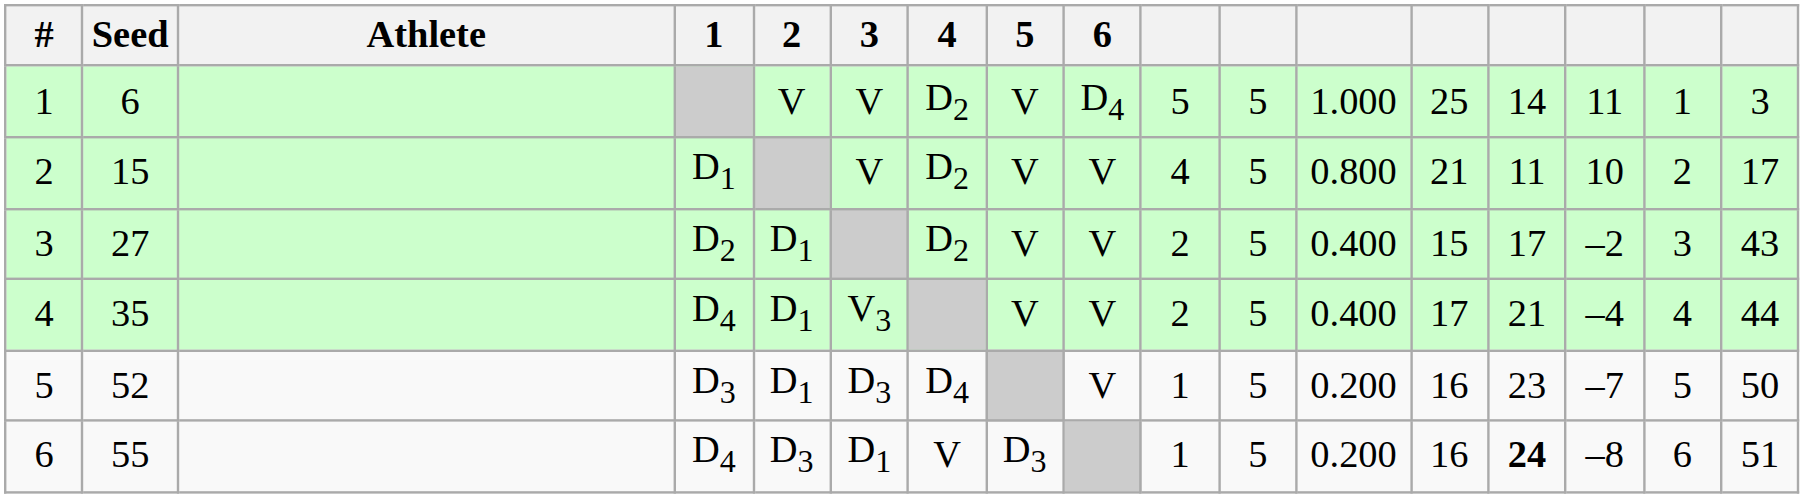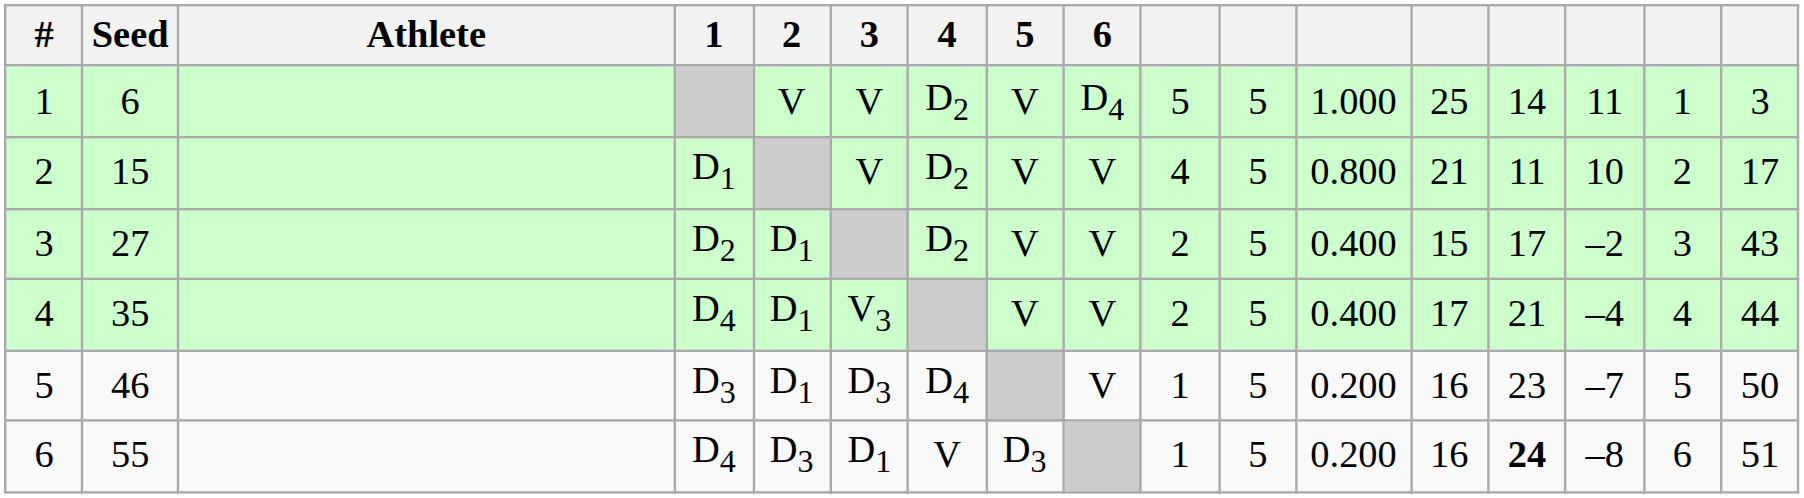(130, 384) 52 -> (130, 384) 46
